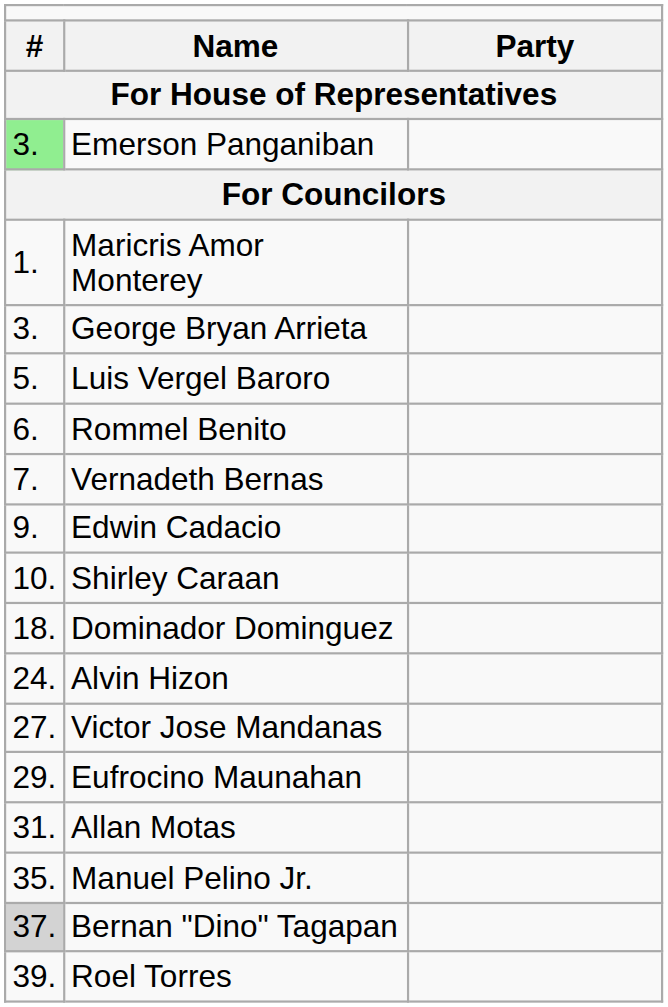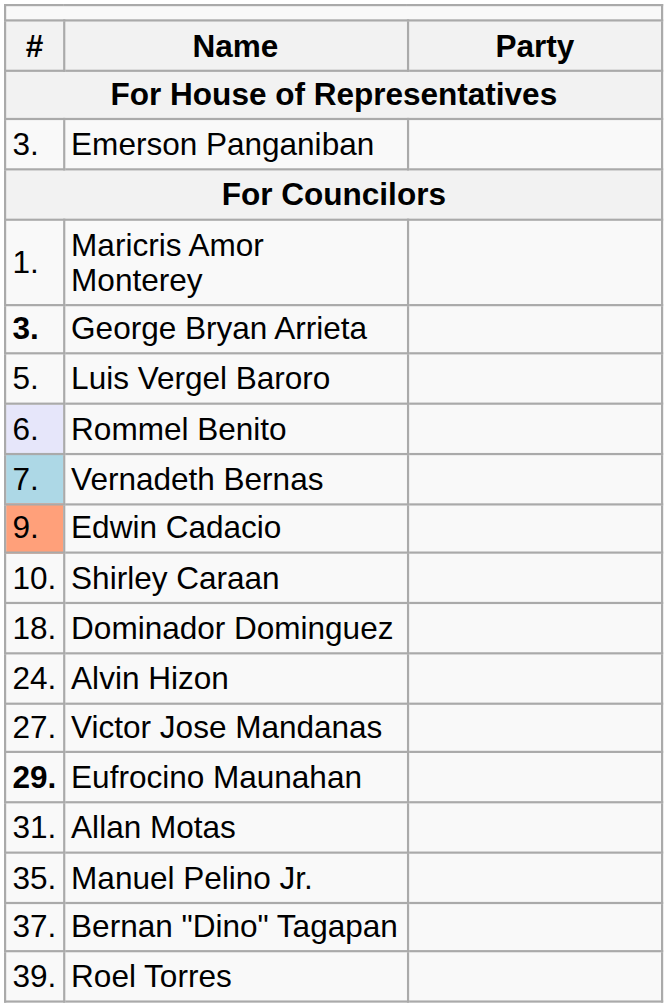(26, 145) lightgreen background -> (26, 145) no background
(26, 329) normal -> (26, 329) bold
(26, 429) no background -> (26, 429) lavender background
(26, 479) no background -> (26, 479) lightblue background
(26, 529) no background -> (26, 529) lightsalmon background
(34, 778) normal -> (34, 778) bold
(34, 927) lightgrey background -> (34, 927) no background
